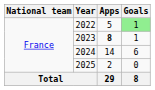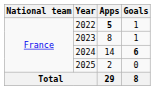(109, 25) normal -> (109, 25) bold
(136, 25) lightgreen background -> (136, 25) no background
(109, 38) bold -> (109, 38) normal
(136, 52) normal -> (136, 52) bold
